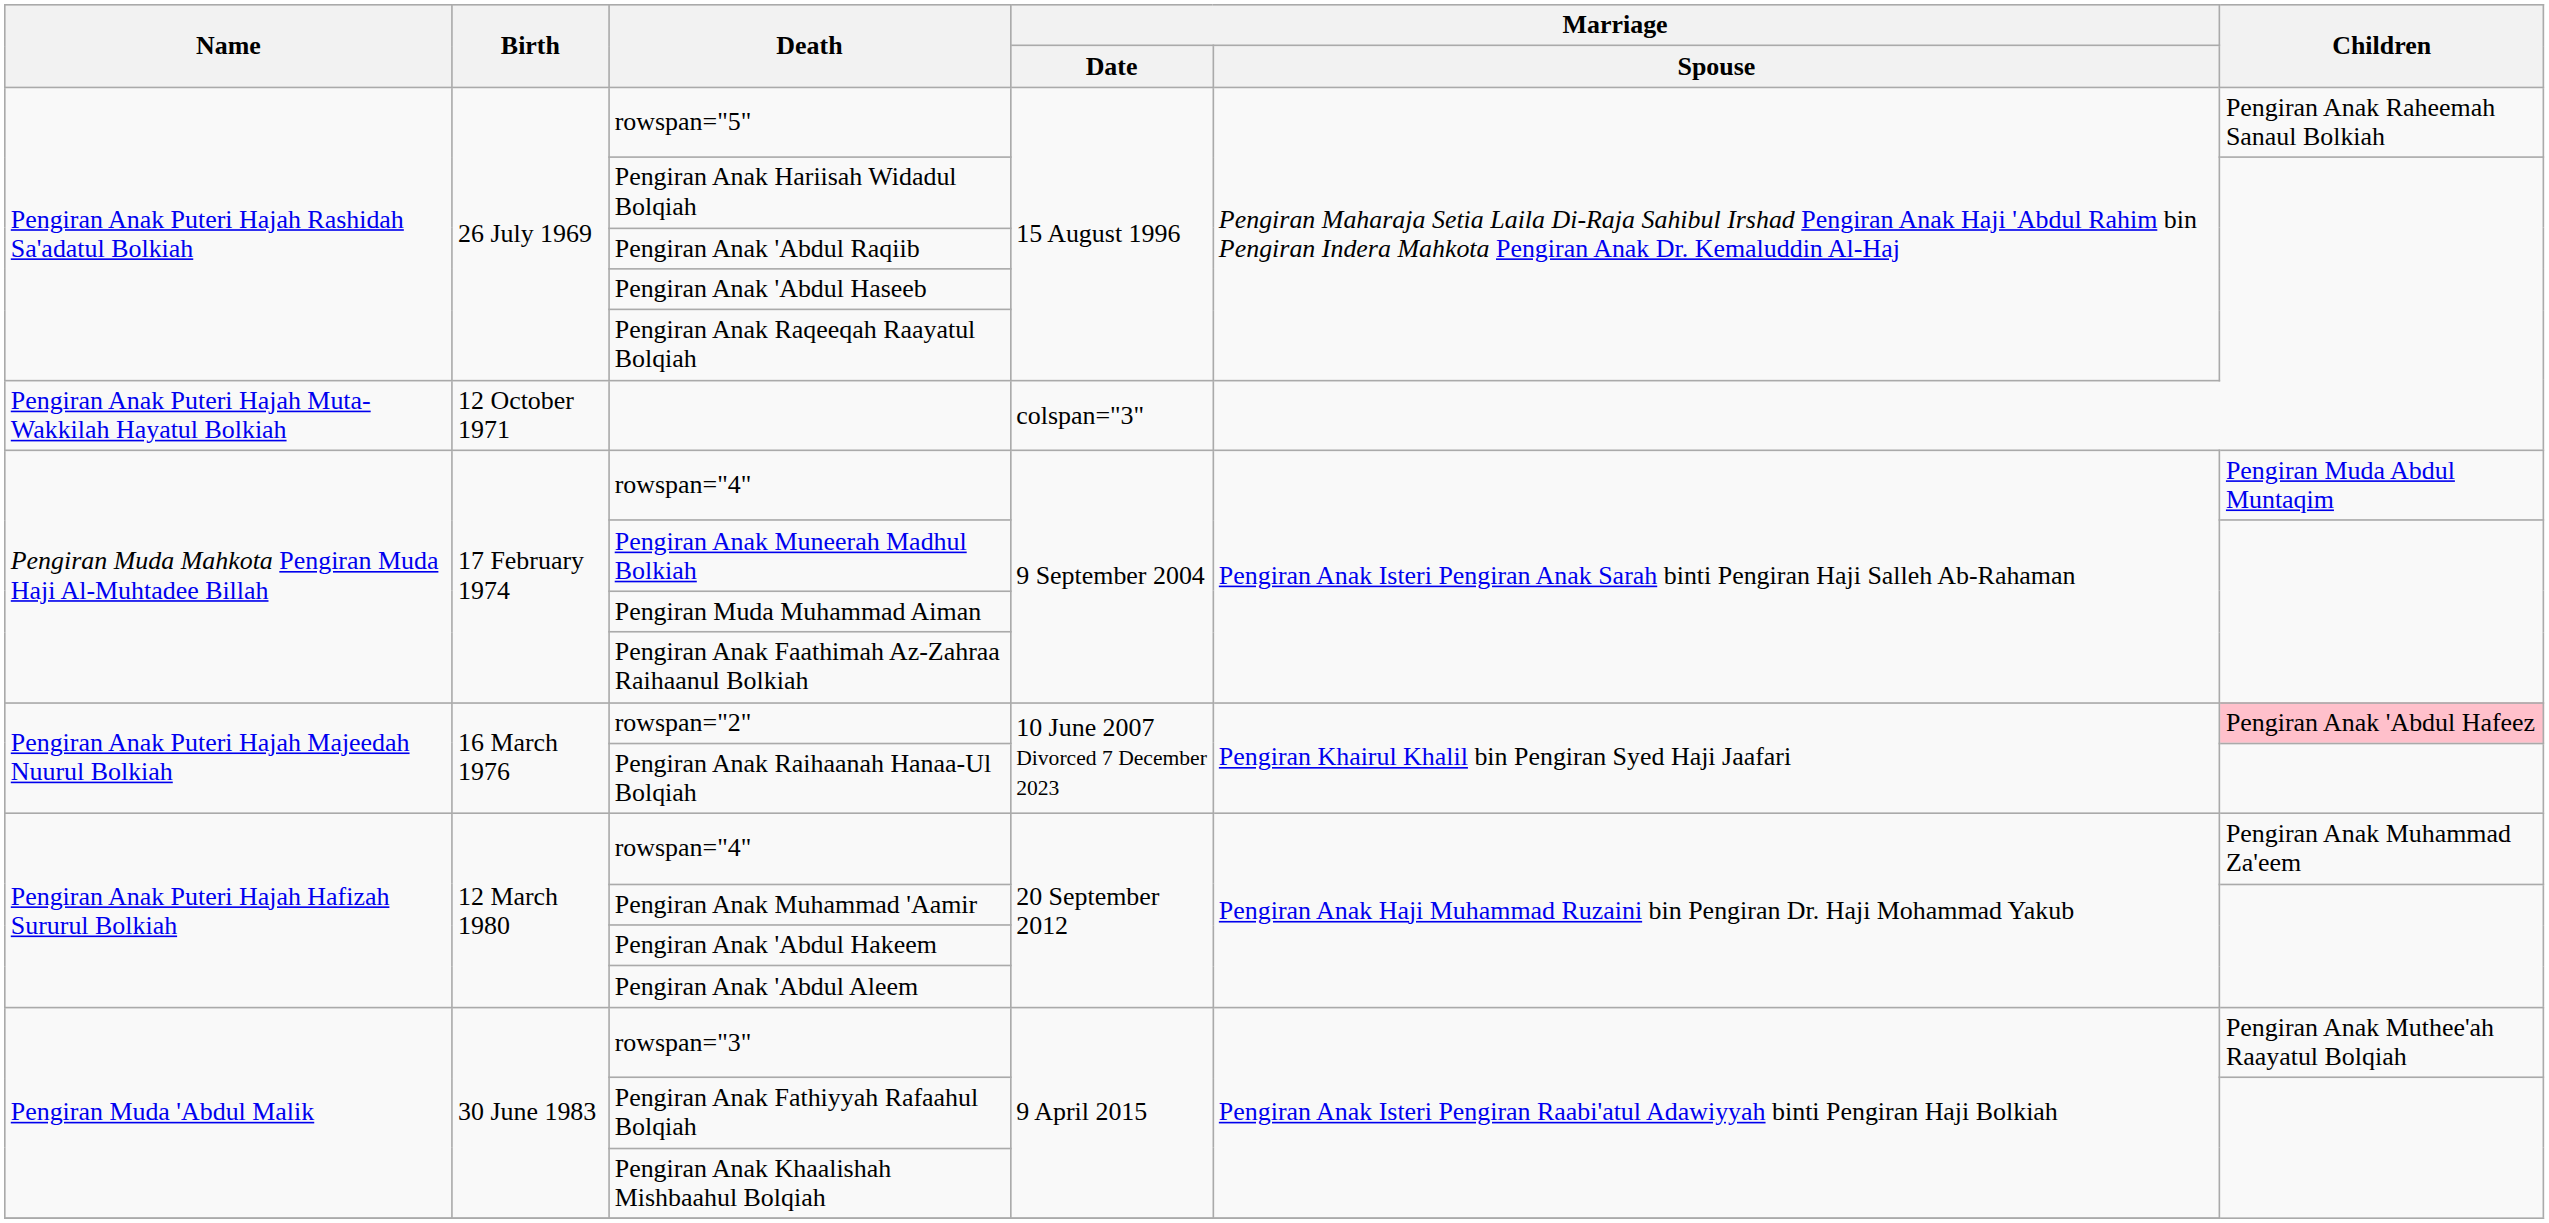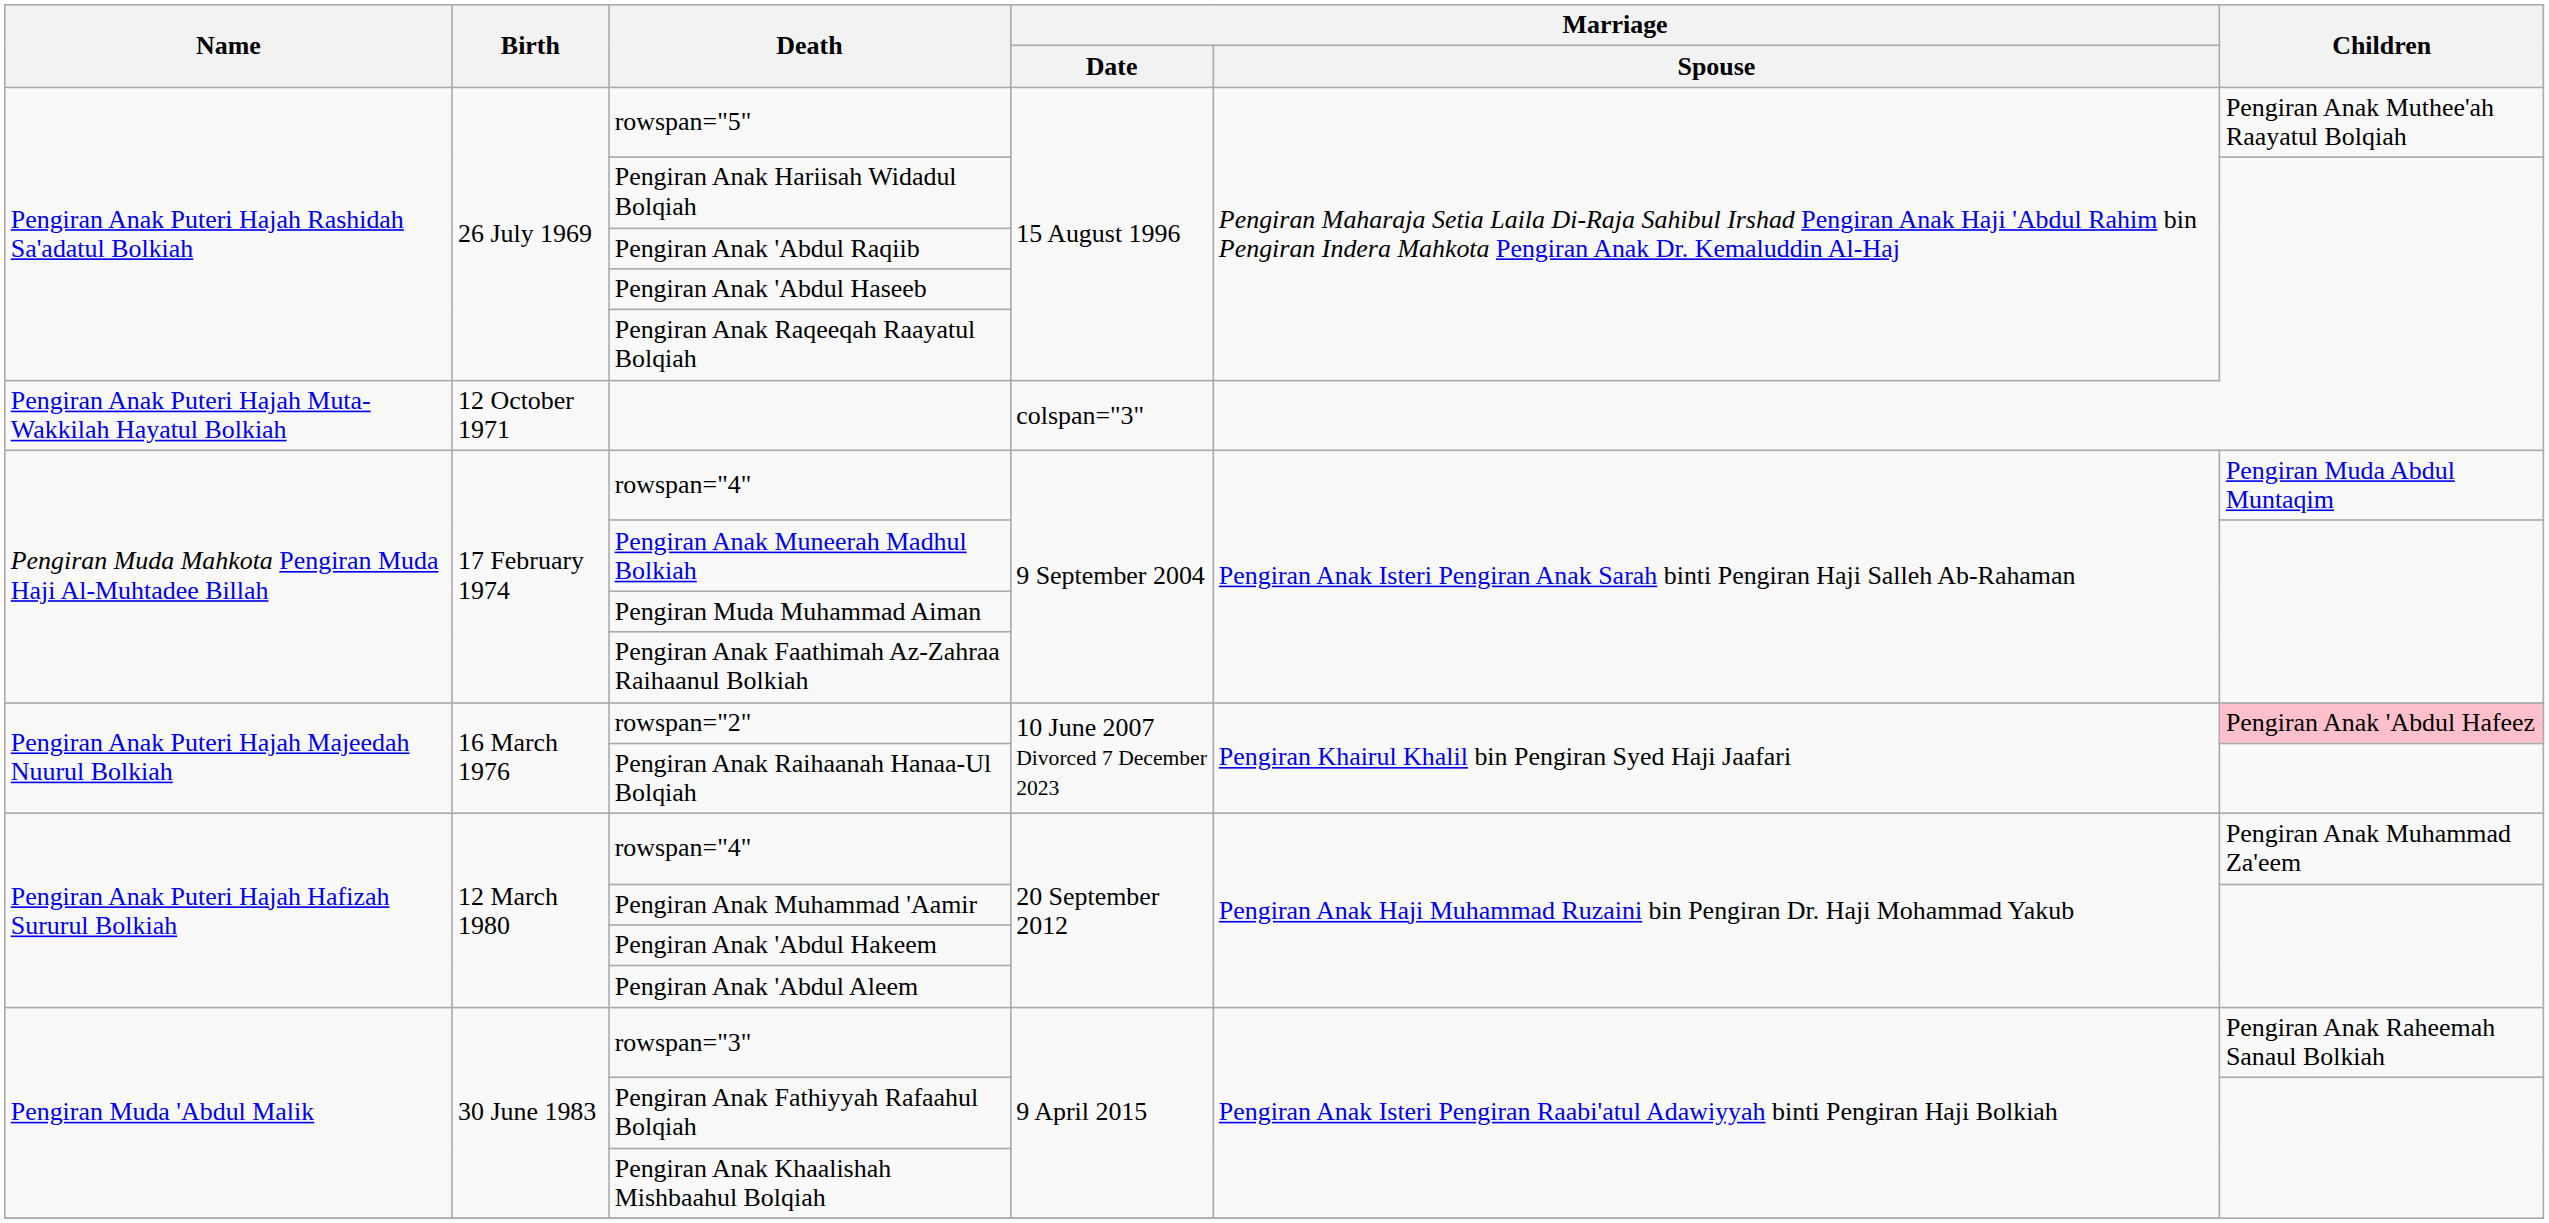(2361, 121) Pengiran Anak Raheemah Sanaul Bolkiah -> (2360, 121) Pengiran Anak Muthee'ah Raayatul Bolqiah
(2360, 1042) Pengiran Anak Muthee'ah Raayatul Bolqiah -> (2361, 1042) Pengiran Anak Raheemah Sanaul Bolkiah
